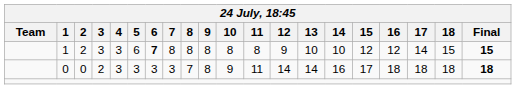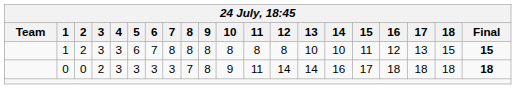(154, 50) bold -> (154, 50) normal
(284, 50) 9 -> (284, 50) 8
(366, 50) 12 -> (366, 50) 11
(421, 50) 14 -> (421, 50) 13
